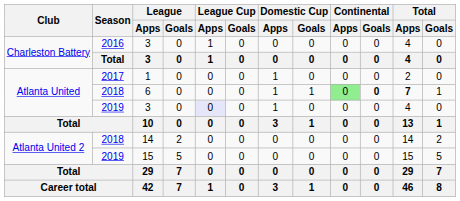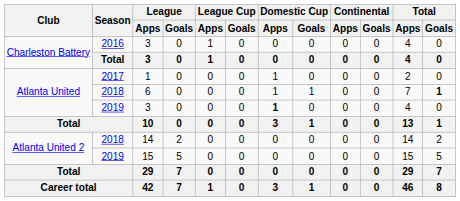(345, 92) lightgreen background -> (345, 92) no background
(377, 92) bold -> (377, 92) normal
(408, 92) bold -> (408, 92) normal
(439, 92) normal -> (439, 92) bold
(210, 108) lavender background -> (210, 108) no background
(275, 108) normal -> (275, 108) bold
